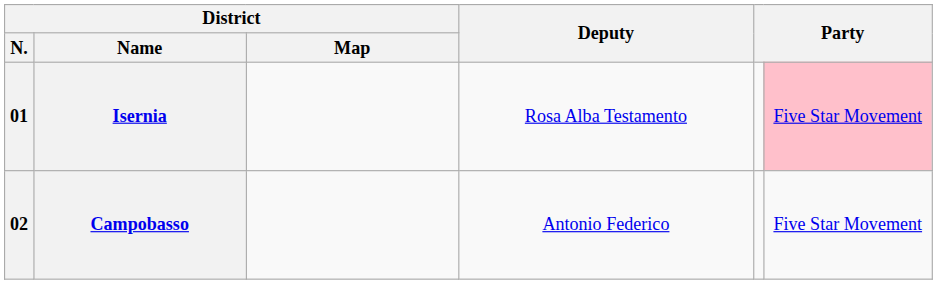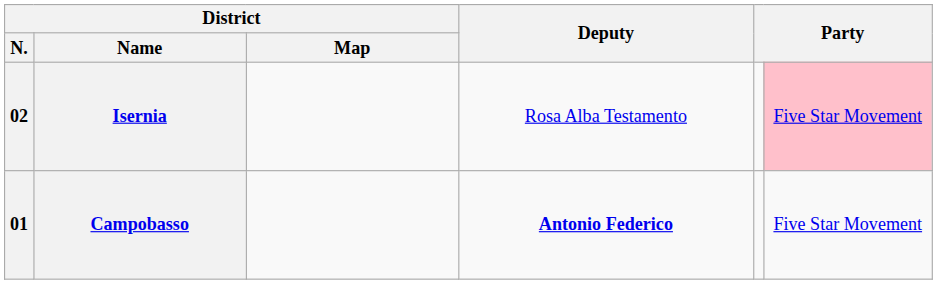(19, 116) 01 -> (19, 116) 02
(19, 224) 02 -> (19, 224) 01
(606, 224) normal -> (606, 224) bold
